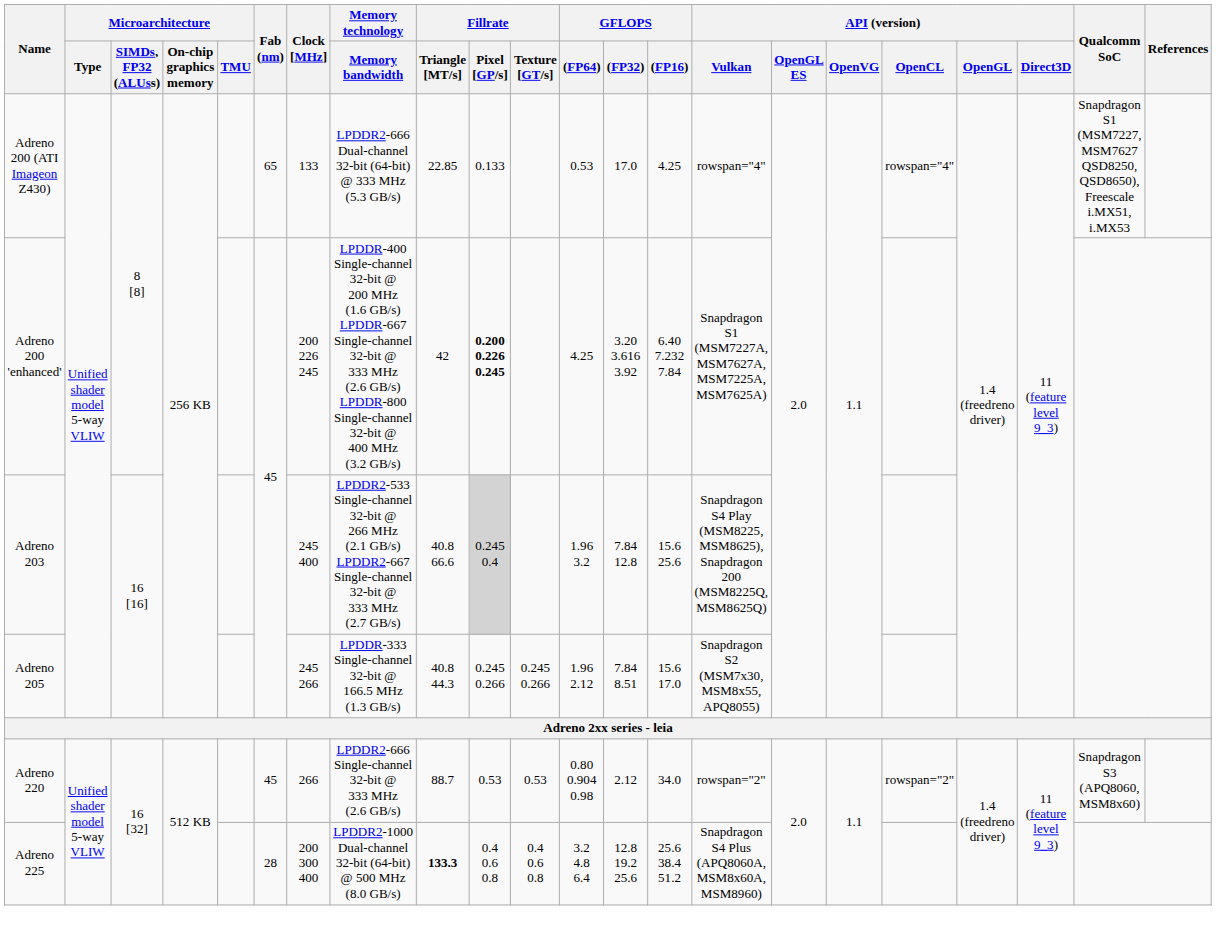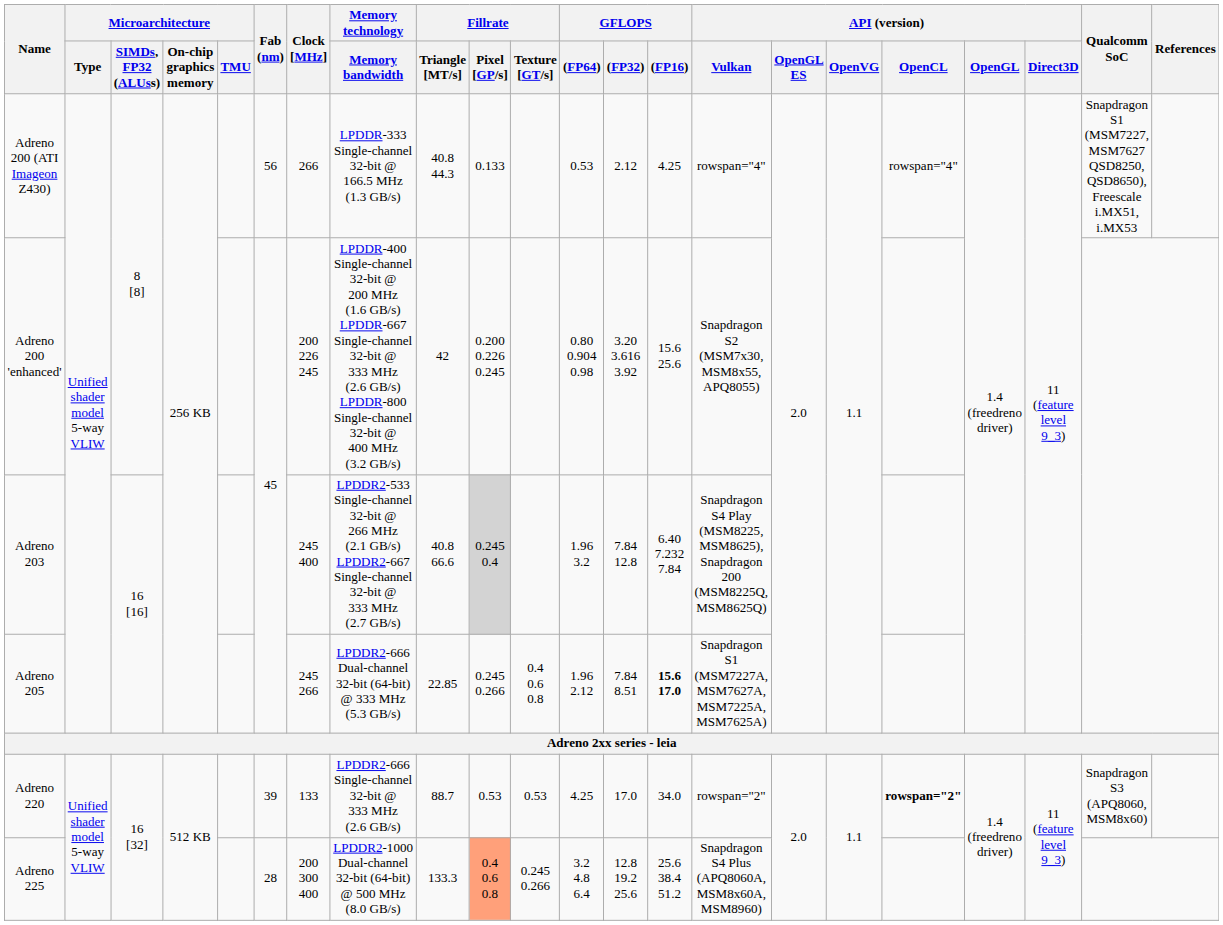(270, 165) 65 -> (270, 165) 56
(309, 165) 133 -> (309, 165) 266
(373, 165) LPDDR2-666 Dual-channel 32-bit (64-bit) @ 333 MHz (5.3 GB/s) -> (373, 165) LPDDR-333 Single-channel 32-bit @ 166.5 MHz (1.3 GB/s)
(443, 165) 22.85 -> (443, 165) 40.8 44.3
(626, 165) 17.0 -> (626, 165) 2.12
(490, 355) bold -> (490, 355) normal
(582, 355) 4.25 -> (582, 355) 0.80 0.904 0.98
(669, 355) 6.40 7.232 7.84 -> (669, 355) 15.6 25.6
(731, 355) Snapdragon S1 (MSM7227A, MSM7627A, MSM7225A, MSM7625A) -> (731, 355) Snapdragon S2 (MSM7x30, MSM8x55, APQ8055)
(669, 554) 15.6 25.6 -> (669, 554) 6.40 7.232 7.84
(373, 675) LPDDR-333 Single-channel 32-bit @ 166.5 MHz (1.3 GB/s) -> (373, 683) LPDDR2-666 Dual-channel 32-bit (64-bit) @ 333 MHz (5.3 GB/s)
(443, 675) 40.8 44.3 -> (443, 683) 22.85
(535, 675) 0.245 0.266 -> (535, 683) 0.4 0.6 0.8
(669, 675) normal -> (669, 683) bold
(731, 675) Snapdragon S2 (MSM7x30, MSM8x55, APQ8055) -> (731, 683) Snapdragon S1 (MSM7227A, MSM7627A, MSM7225A, MSM7625A)
(270, 780) 45 -> (270, 795) 39
(309, 780) 266 -> (309, 795) 133
(582, 780) 0.80 0.904 0.98 -> (582, 795) 4.25
(626, 780) 2.12 -> (626, 795) 17.0
(920, 780) normal -> (923, 795) bold
(443, 863) bold -> (443, 878) normal
(490, 863) no background -> (490, 878) lightsalmon background
(535, 863) 0.4 0.6 0.8 -> (535, 878) 0.245 0.266
